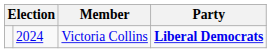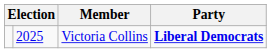(30, 36) 2024 -> (30, 36) 2025
